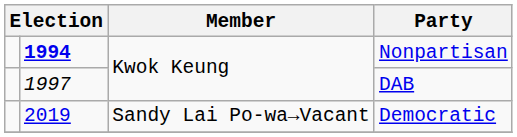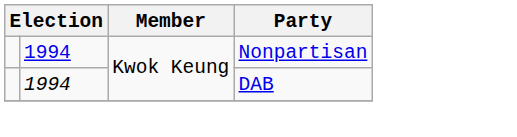(47, 52) bold -> (47, 52) normal
(47, 84) 1997 -> (47, 84) 1994
- row: (438, 116)
